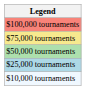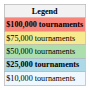(43, 24) normal -> (45, 24) bold
(41, 64) normal -> (43, 64) bold
